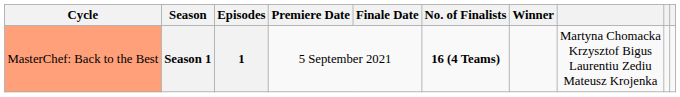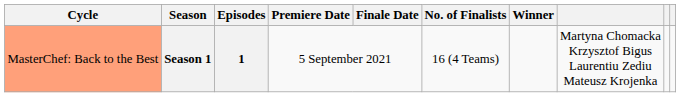(466, 58) bold -> (466, 58) normal
